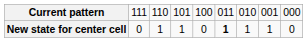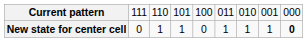(226, 29) bold -> (226, 29) normal
(292, 29) normal -> (292, 29) bold
